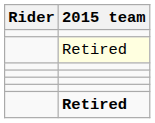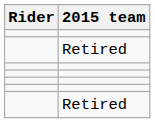(95, 50) lightyellow background -> (95, 50) no background
(95, 104) bold -> (95, 104) normal
